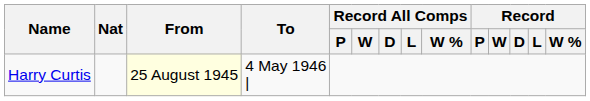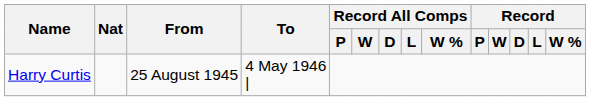(184, 74) lightyellow background -> (184, 74) no background
